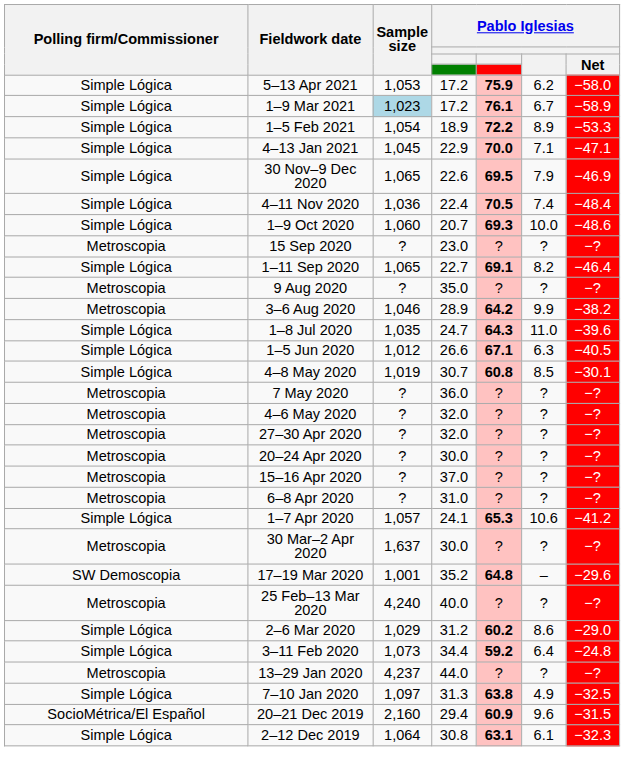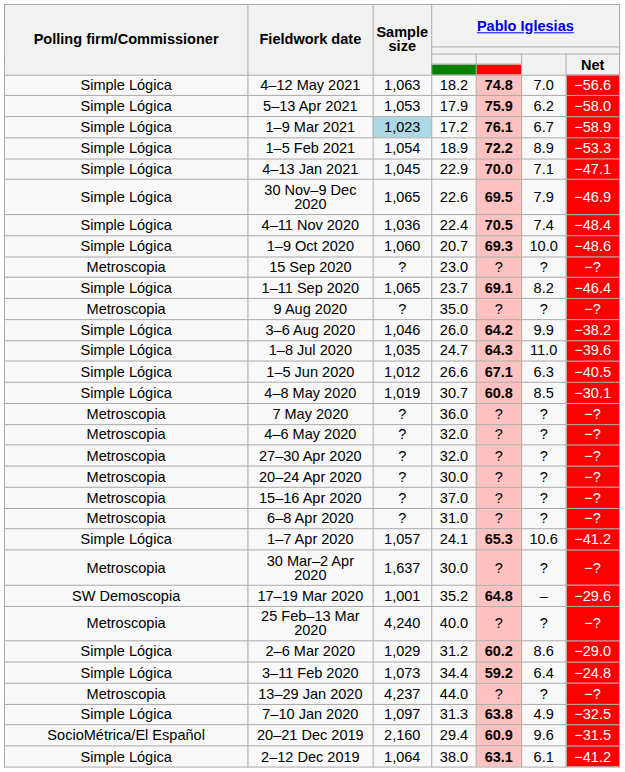+ row: (310, 86)
(454, 86) 17.2 -> (454, 107) 17.9
(454, 267) 22.7 -> (454, 288) 23.7
(126, 309) Metroscopia -> (126, 330) Simple Lógica
(454, 309) 28.9 -> (454, 330) 26.0
(454, 736) 30.8 -> (454, 757) 38.0
(593, 736) −32.3 -> (593, 757) −41.2
